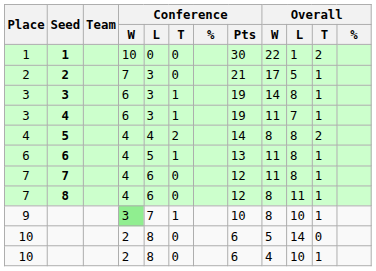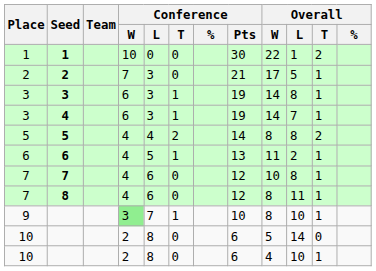(273, 115) 11 -> (273, 115) 14
(26, 135) 4 -> (26, 135) 5
(294, 155) 8 -> (294, 155) 2
(273, 176) 11 -> (273, 176) 10
